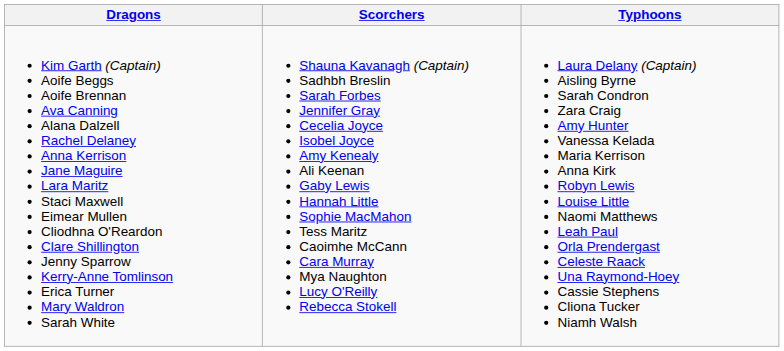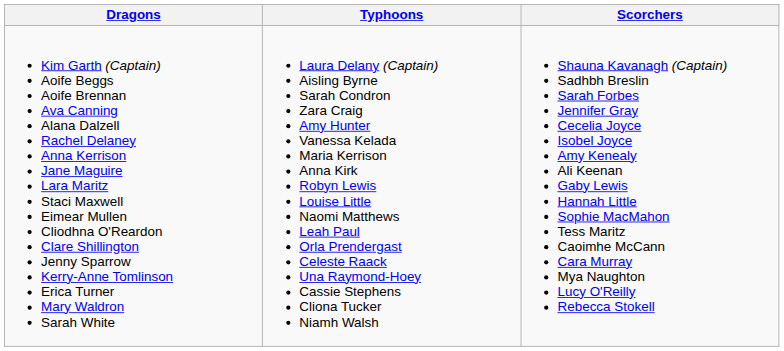columns swapped: (392, 15) <-> (650, 15)
